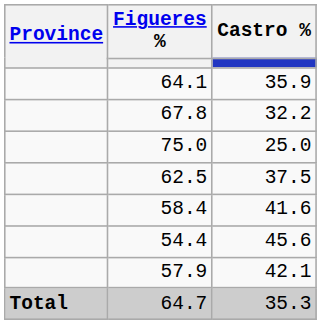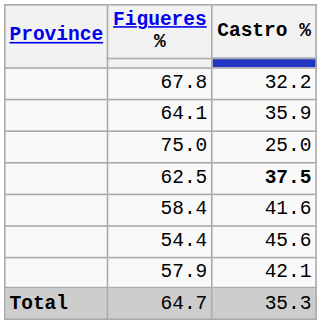rows swapped: (184, 84) <-> (184, 115)
(288, 178) normal -> (288, 178) bold
